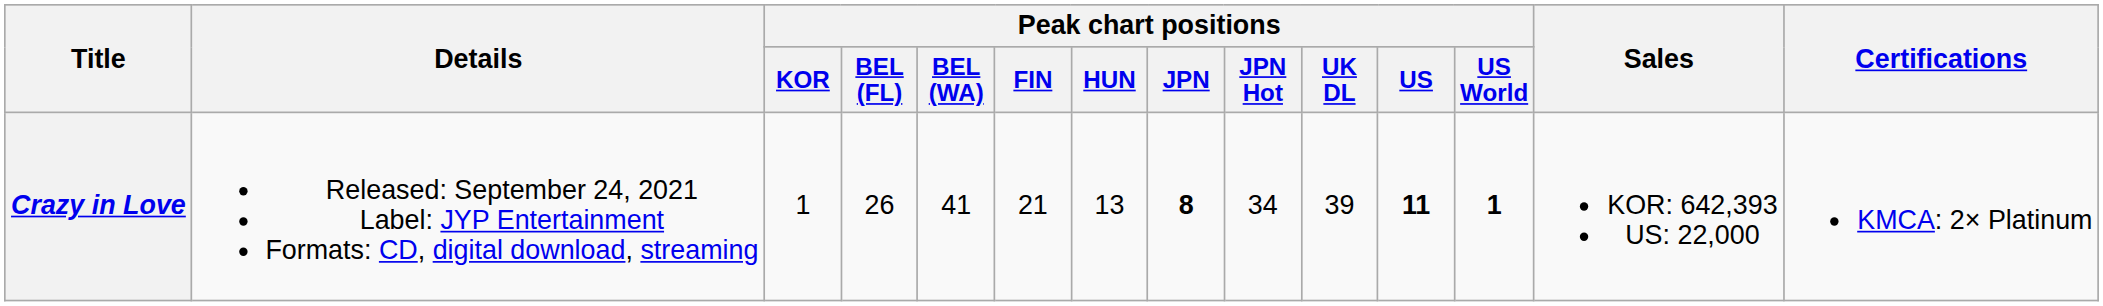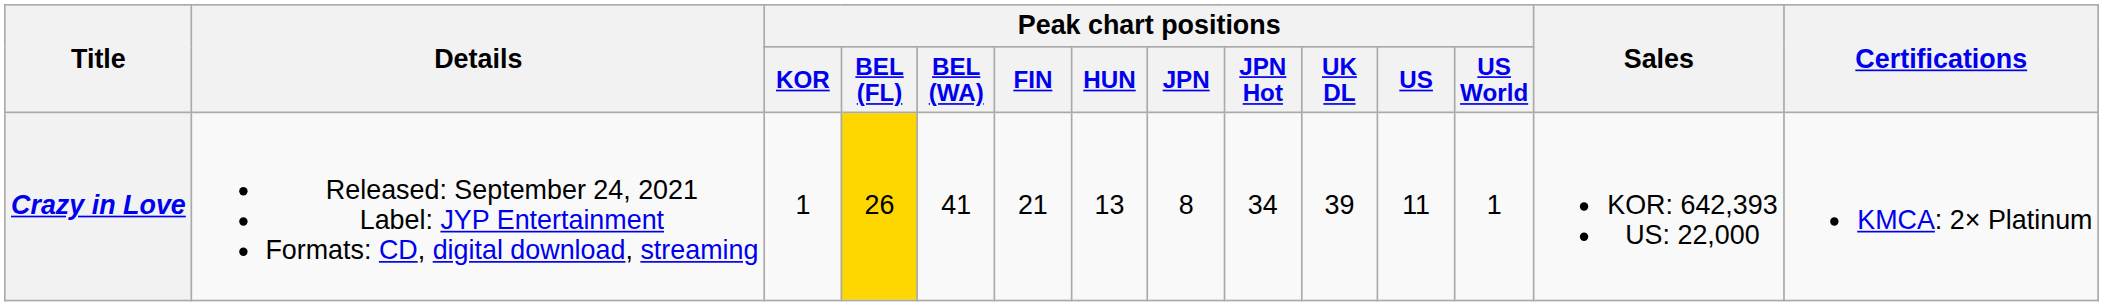(880, 205) no background -> (880, 205) gold background
(1186, 205) bold -> (1186, 205) normal
(1416, 205) bold -> (1416, 205) normal
(1494, 205) bold -> (1494, 205) normal
